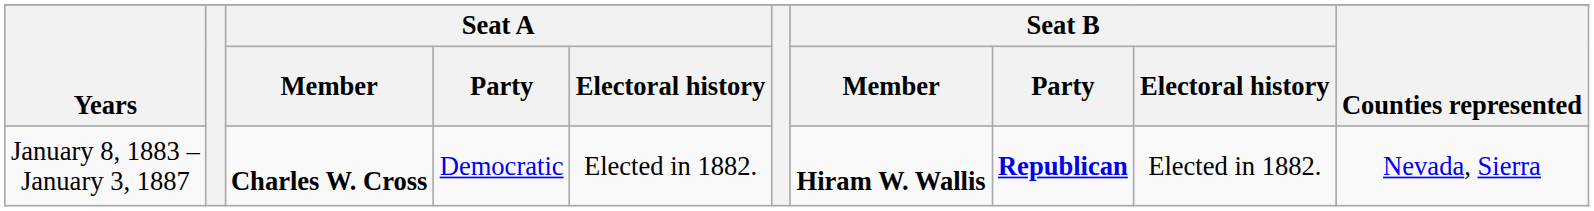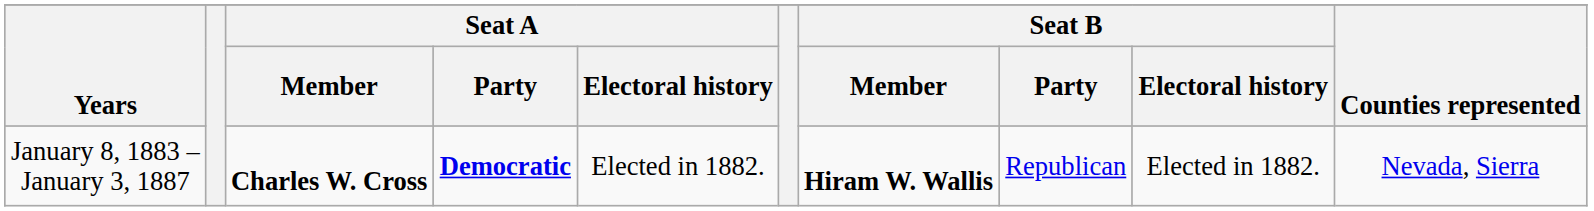(502, 166) normal -> (505, 166) bold
(1063, 166) bold -> (1066, 166) normal
